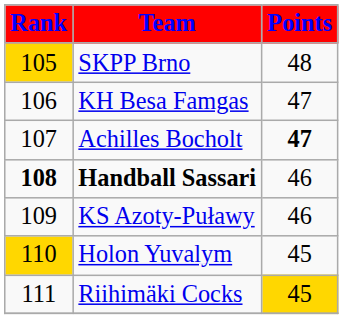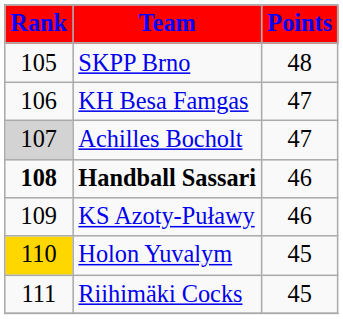(39, 62) gold background -> (39, 62) no background
(39, 139) no background -> (39, 139) lightgrey background
(300, 139) bold -> (300, 139) normal
(300, 293) gold background -> (300, 293) no background
